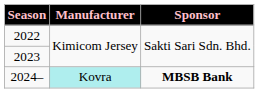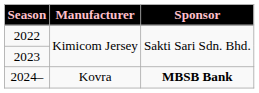(95, 77) paleturquoise background -> (95, 77) no background
